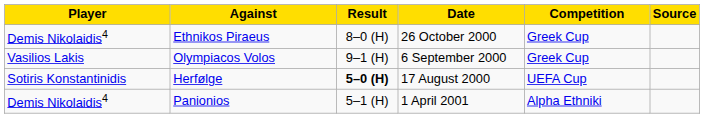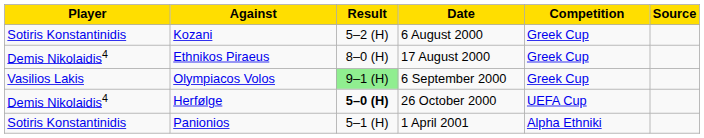+ row: (193, 34)
(449, 36) 26 October 2000 -> (446, 56) 17 August 2000
(367, 58) no background -> (367, 79) lightgreen background
(67, 79) Sotiris Konstantinidis -> (58, 101) Demis Nikolaidis4
(446, 79) 17 August 2000 -> (449, 101) 26 October 2000
(58, 101) Demis Nikolaidis4 -> (67, 123) Sotiris Konstantinidis
